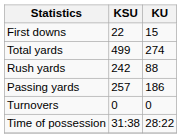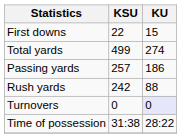rows swapped: (36, 68) <-> (43, 87)
(148, 105) no background -> (148, 105) lavender background
